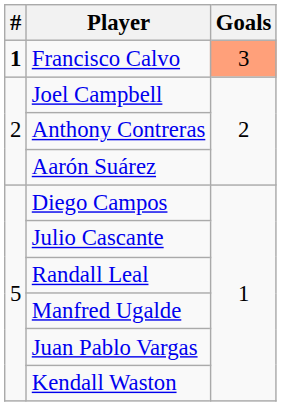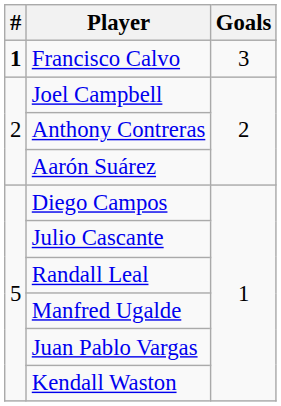(244, 58) lightsalmon background -> (244, 58) no background
